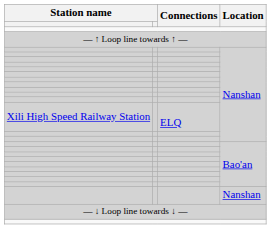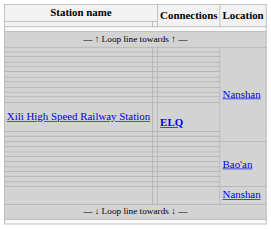(171, 123) normal -> (172, 123) bold
